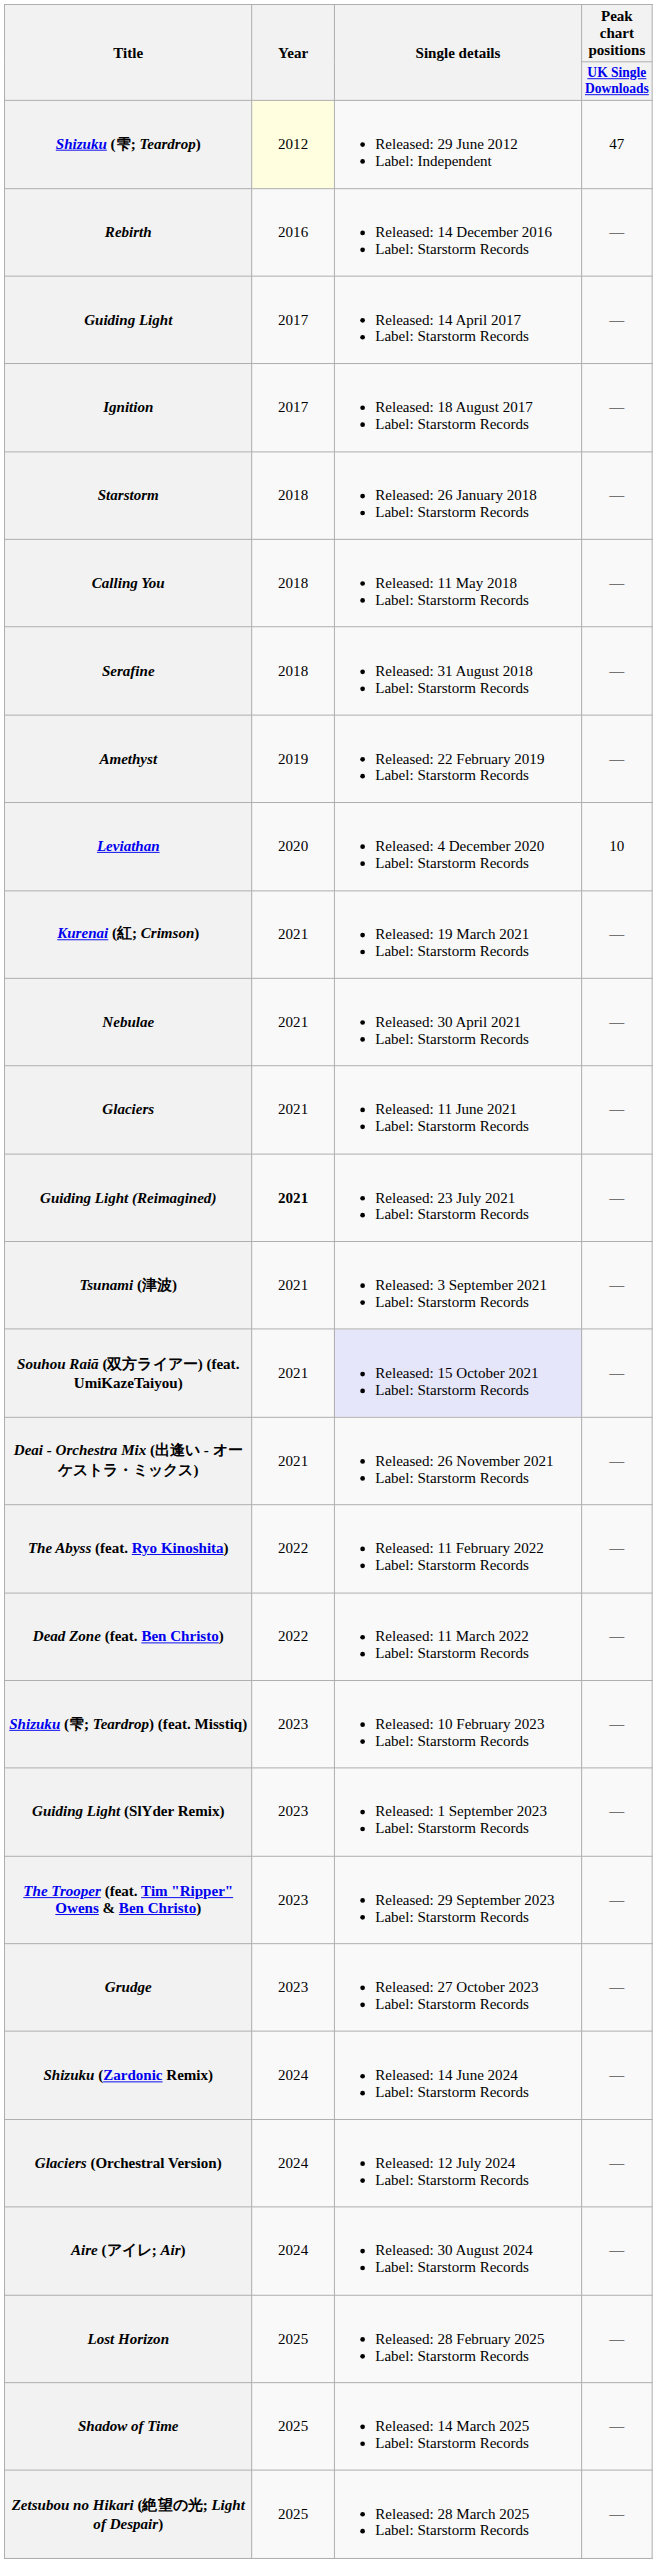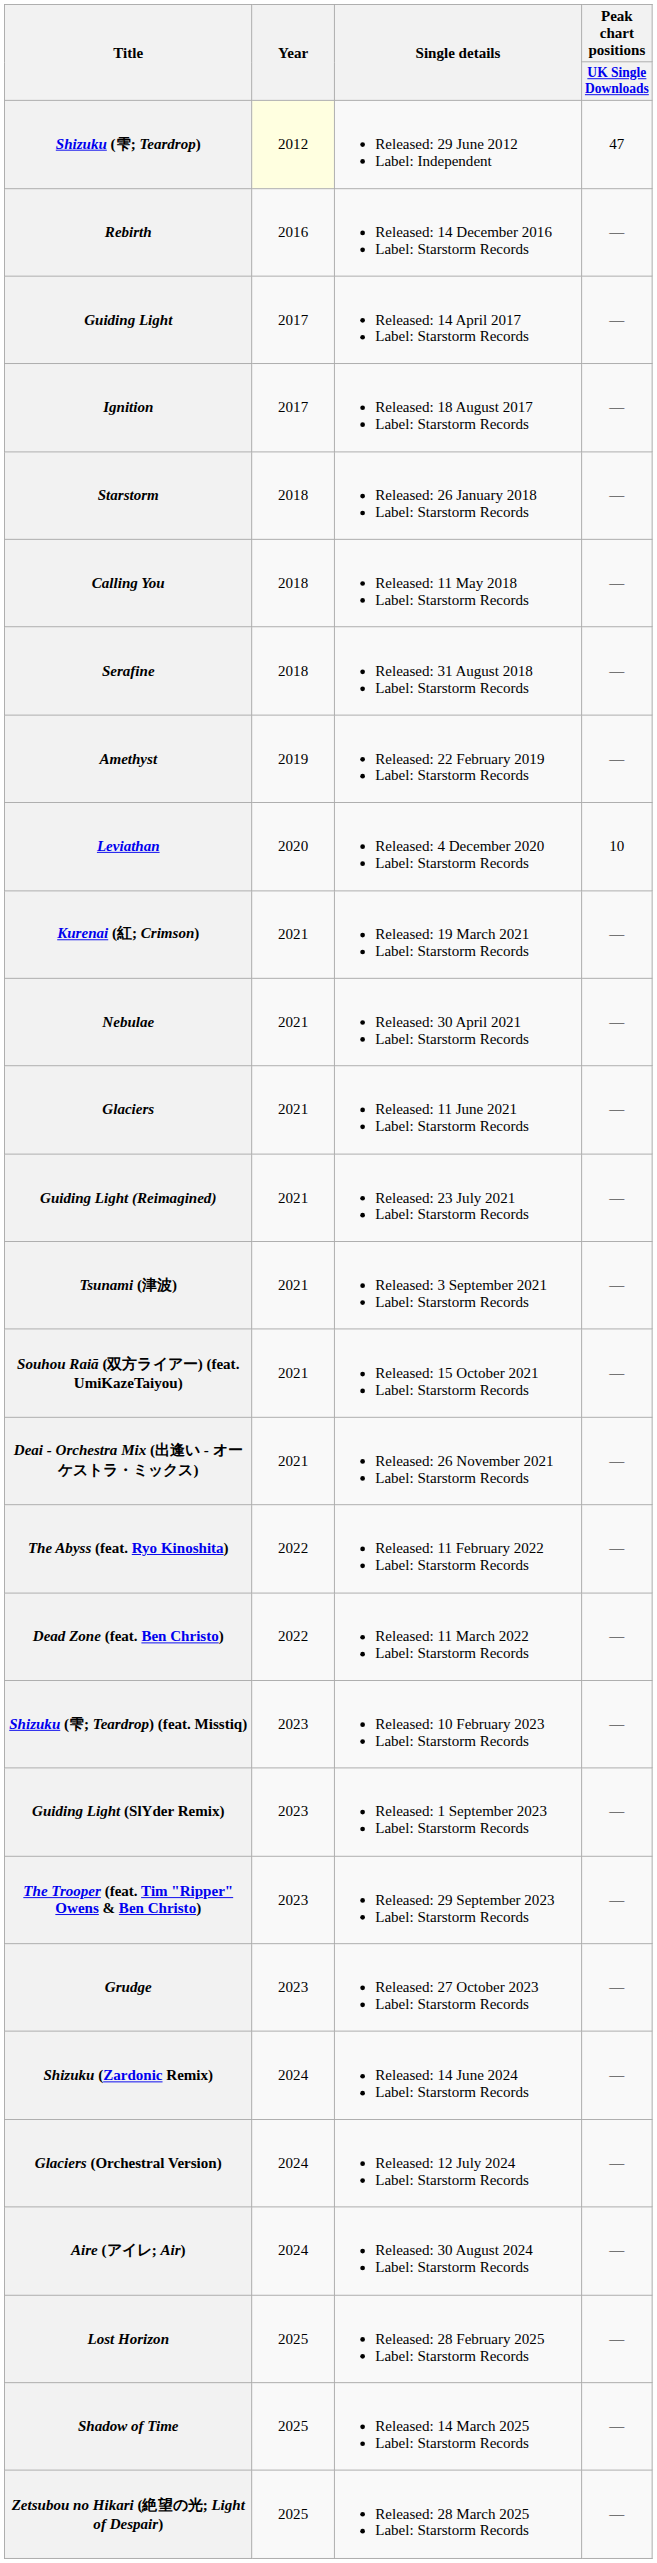(293, 1197) bold -> (293, 1197) normal
(458, 1382) lavender background -> (458, 1382) no background
